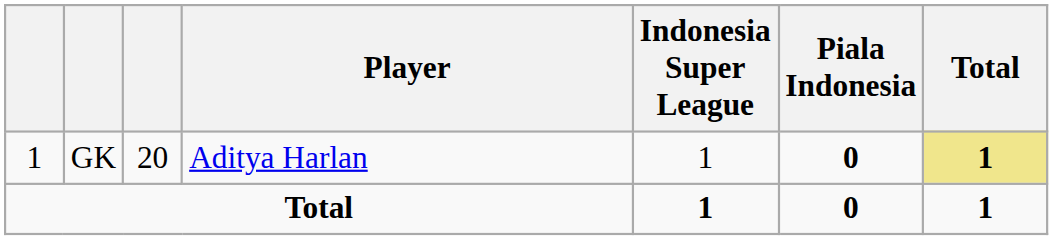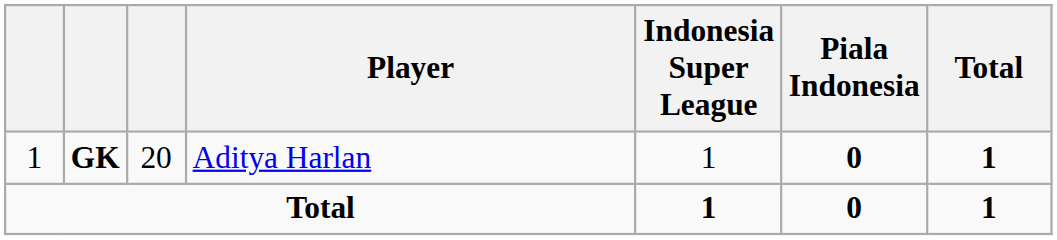(93, 156) normal -> (95, 156) bold
(985, 156) khaki background -> (989, 156) no background
